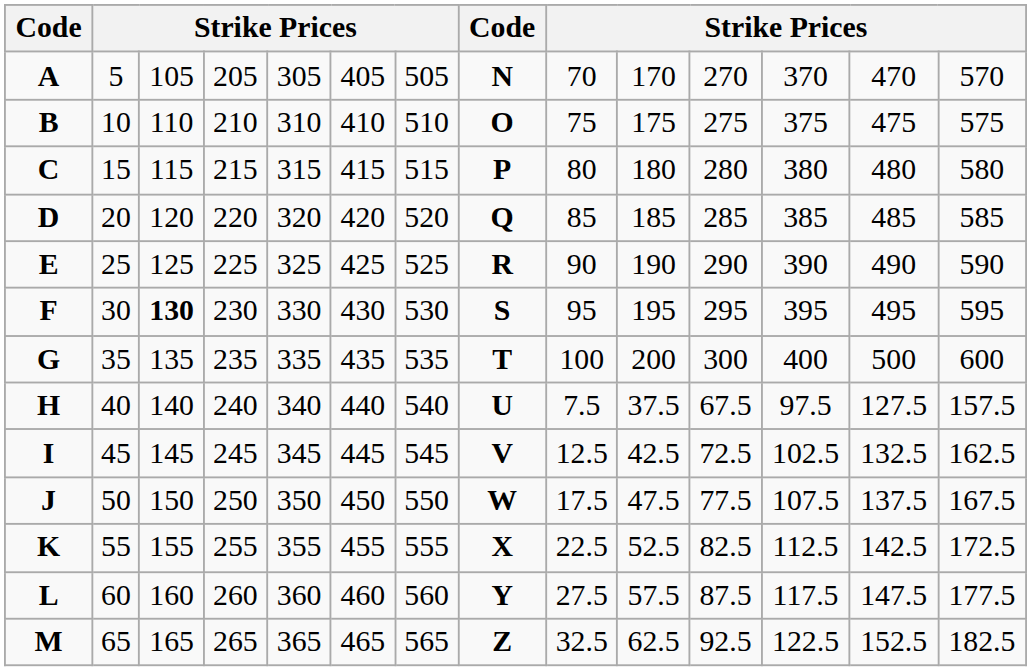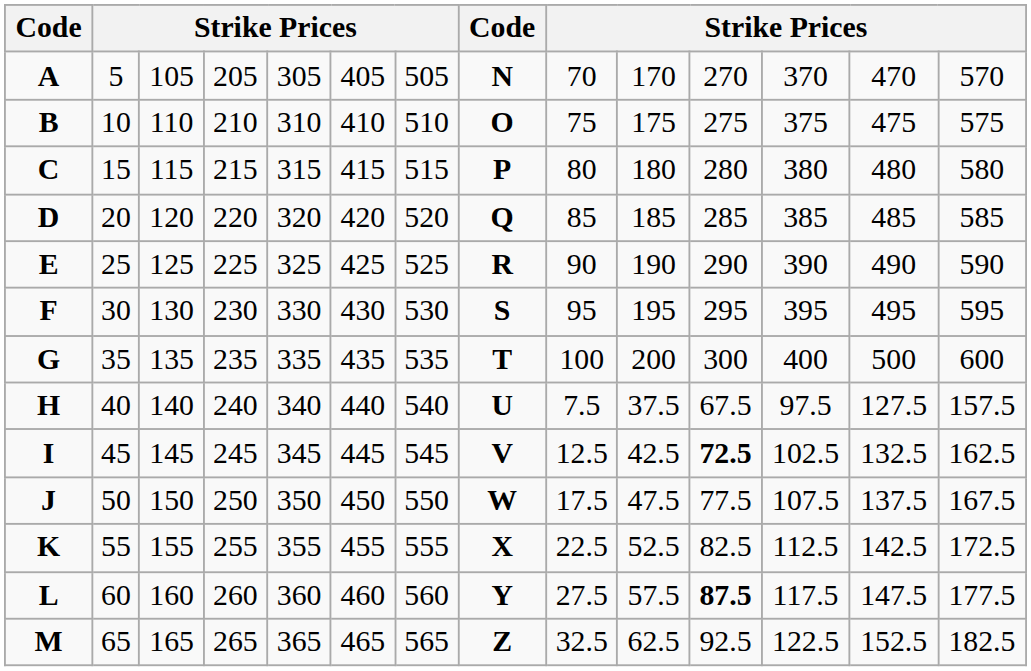(172, 311) bold -> (172, 311) normal
(726, 452) normal -> (726, 452) bold
(726, 594) normal -> (726, 594) bold
